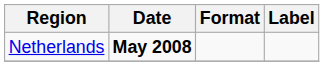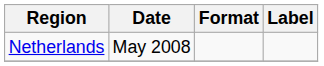(152, 46) bold -> (152, 46) normal
